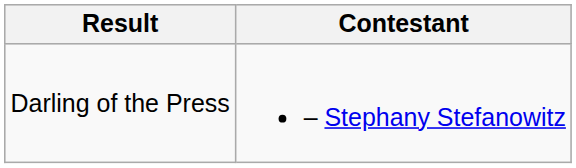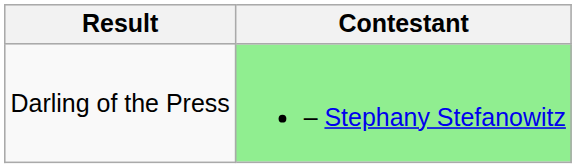(404, 117) no background -> (404, 117) lightgreen background
